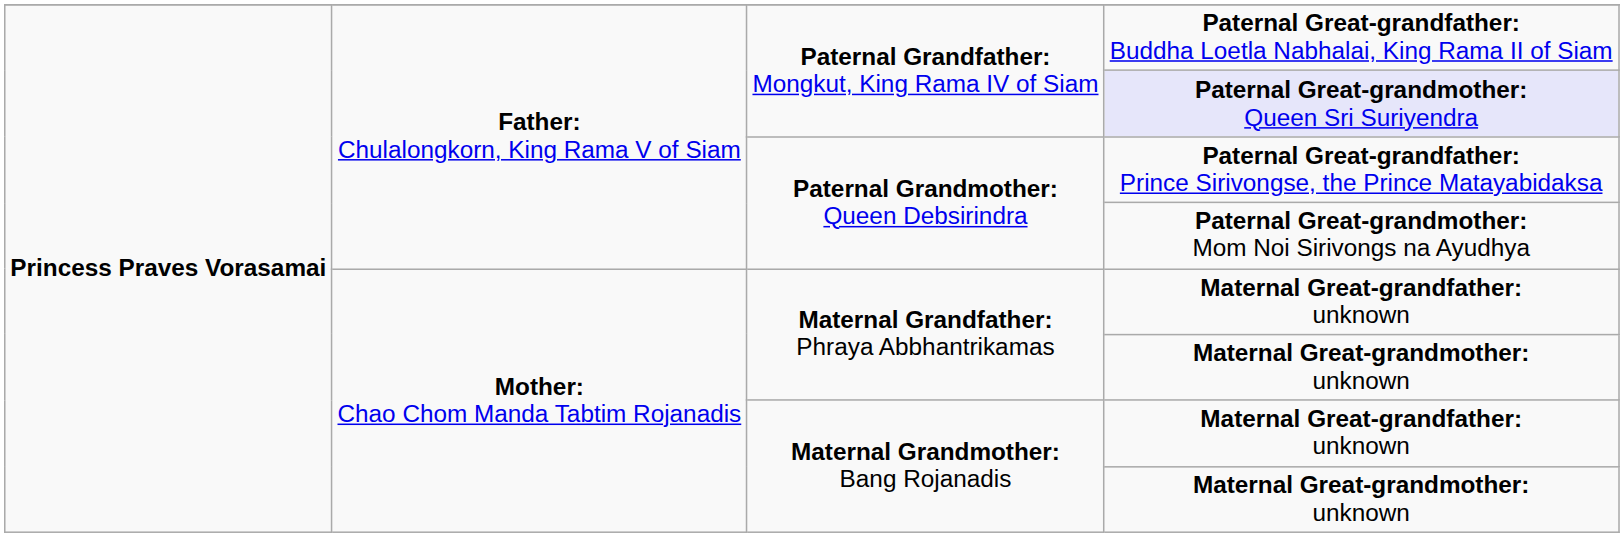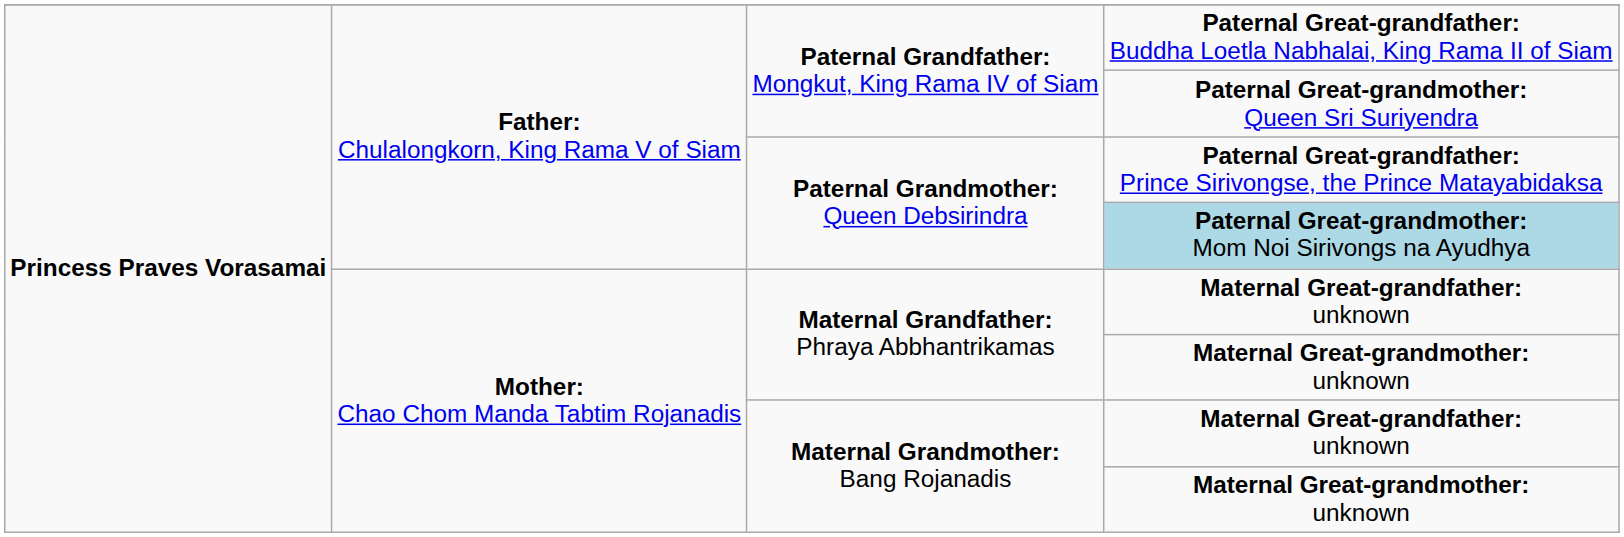(1361, 103) lavender background -> (1361, 103) no background
(1361, 235) no background -> (1361, 235) lightblue background
